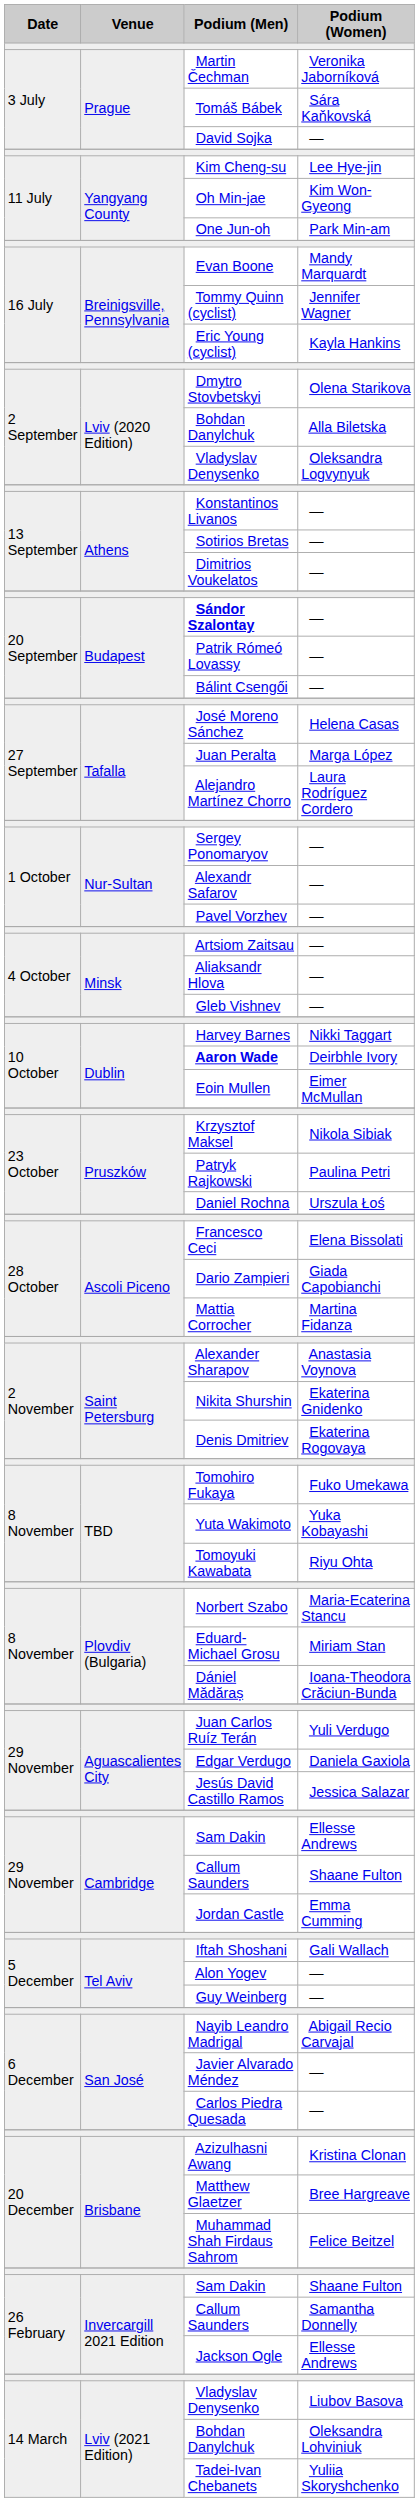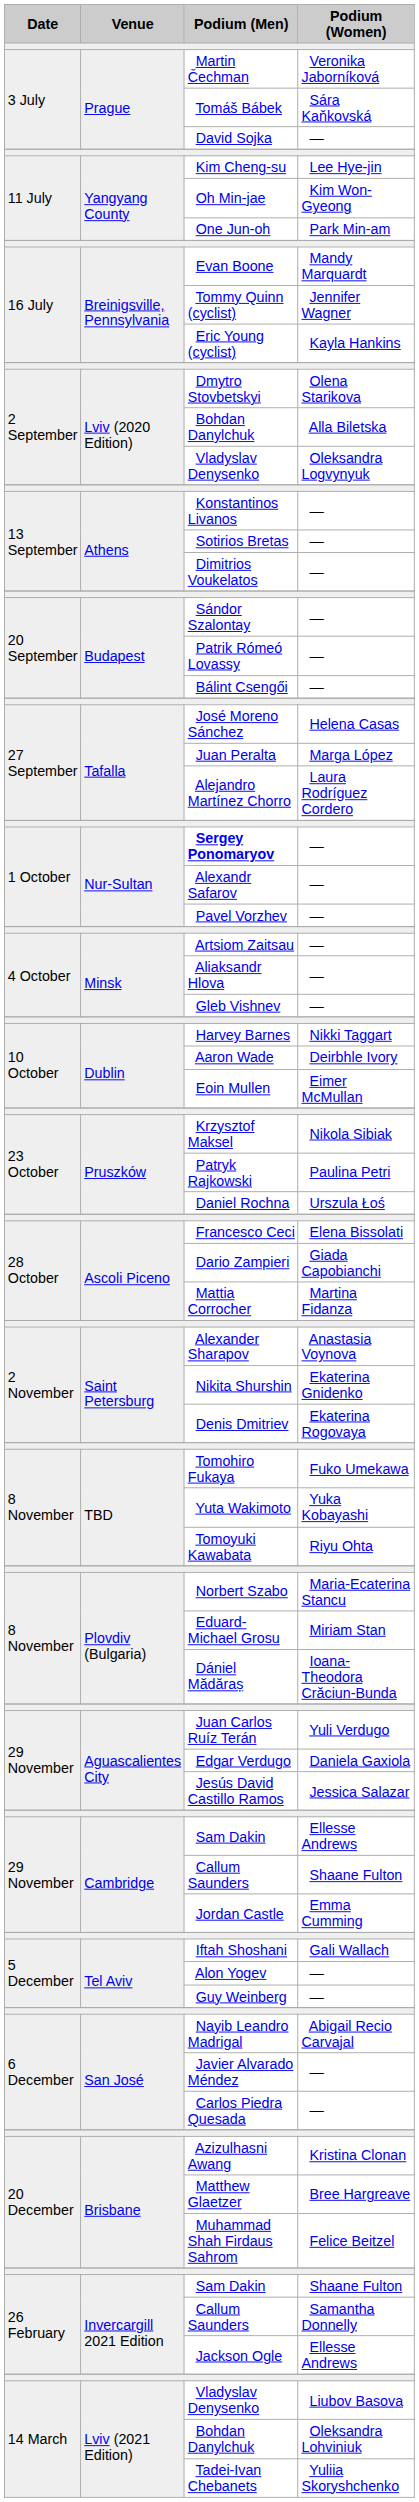(221, 617) bold -> (219, 617) normal
(228, 846) normal -> (231, 846) bold
(233, 1058) bold -> (231, 1058) normal
